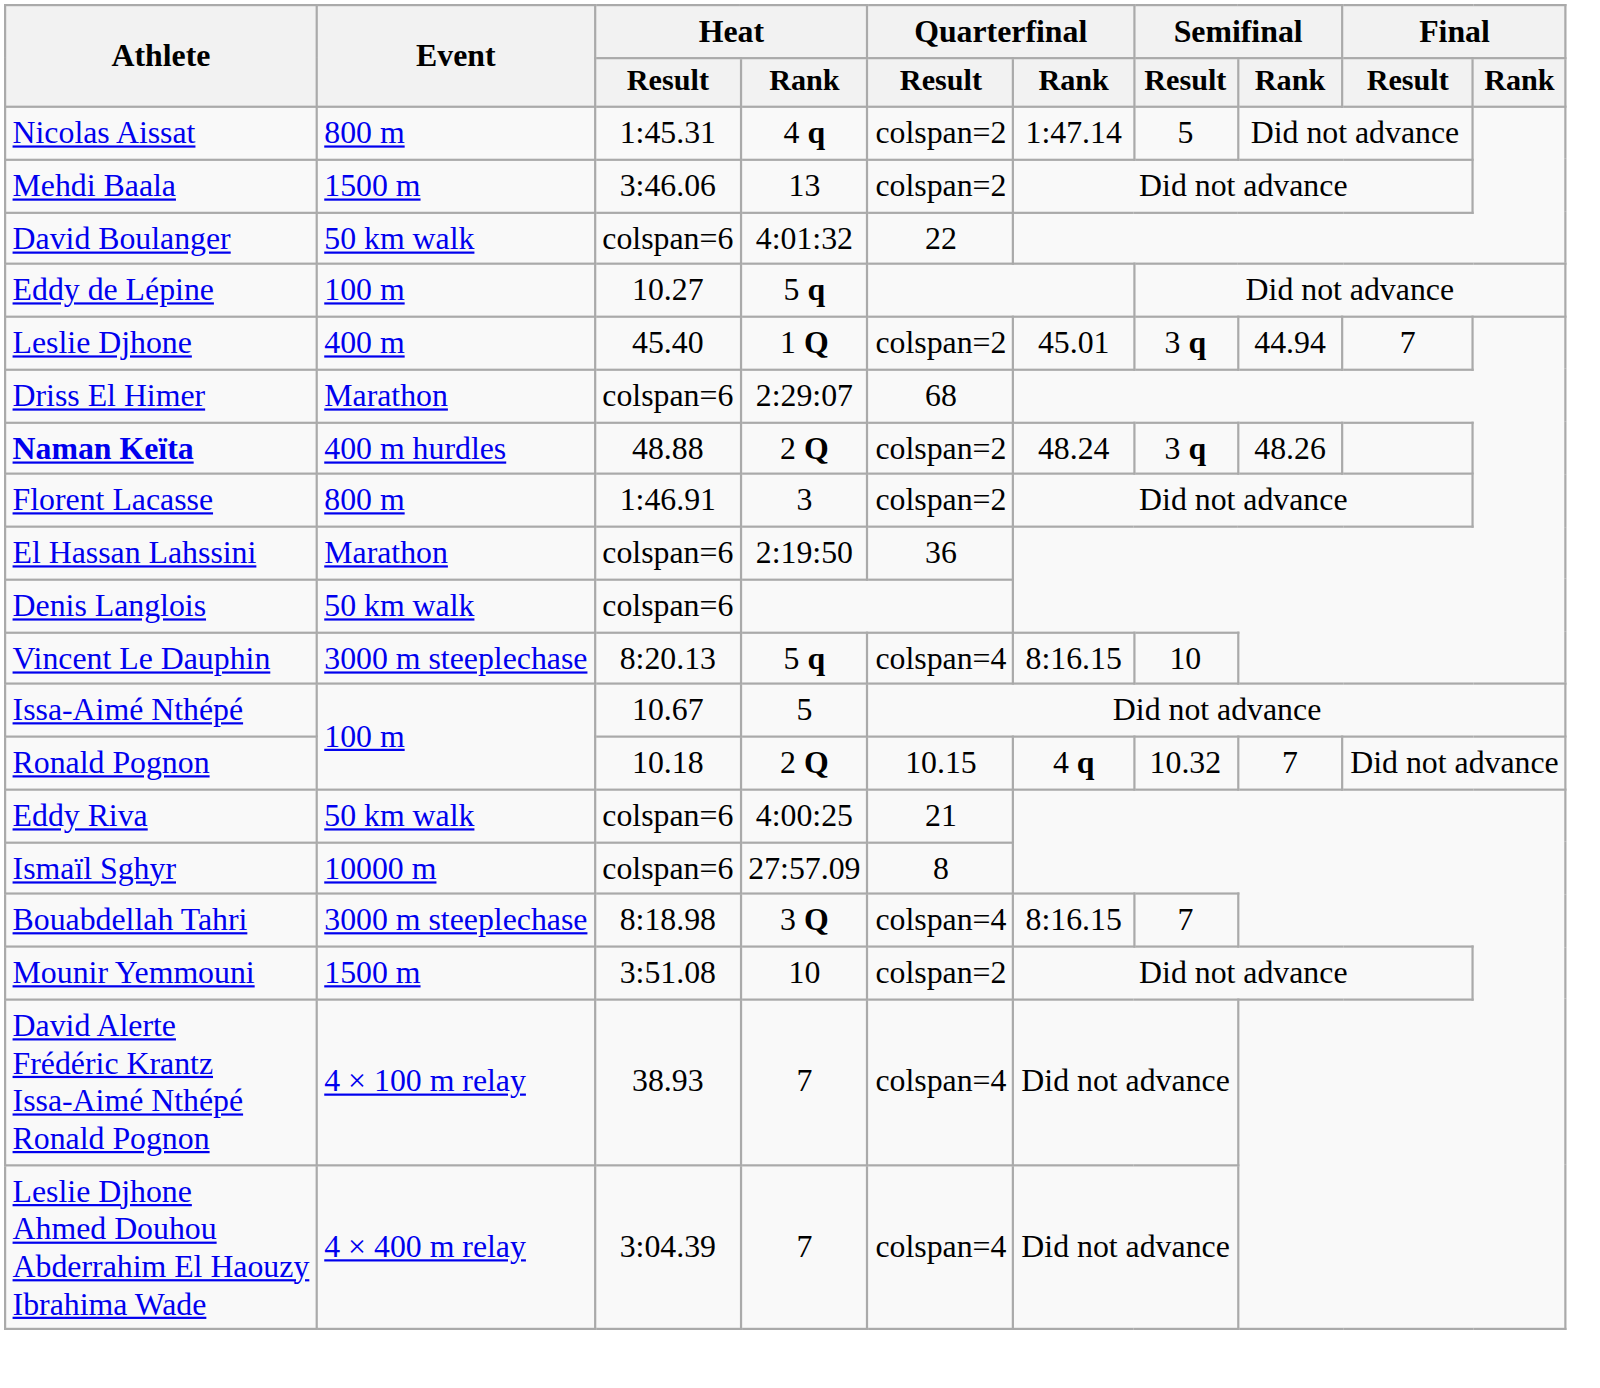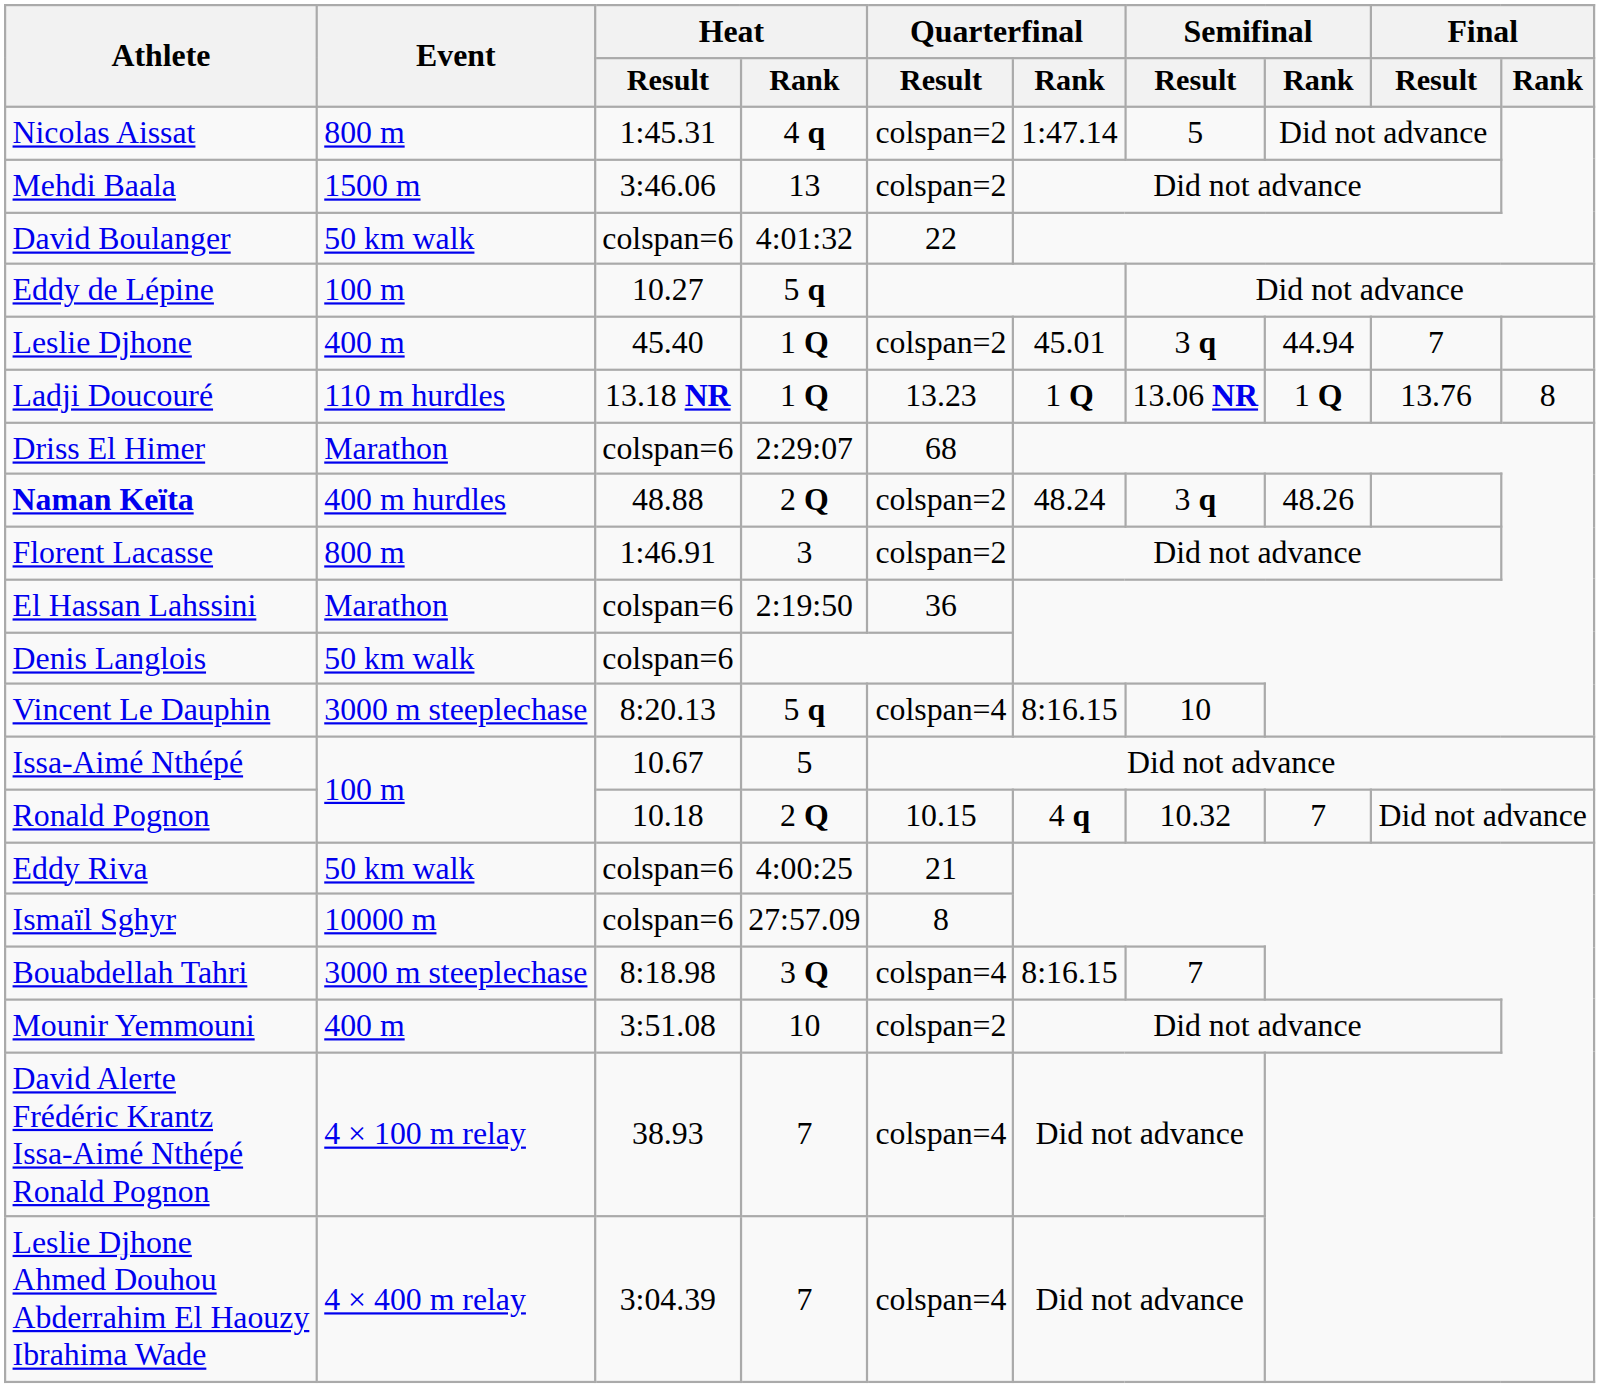+ row: (113, 395)
(372, 973) 1500 m -> (364, 1025) 400 m
